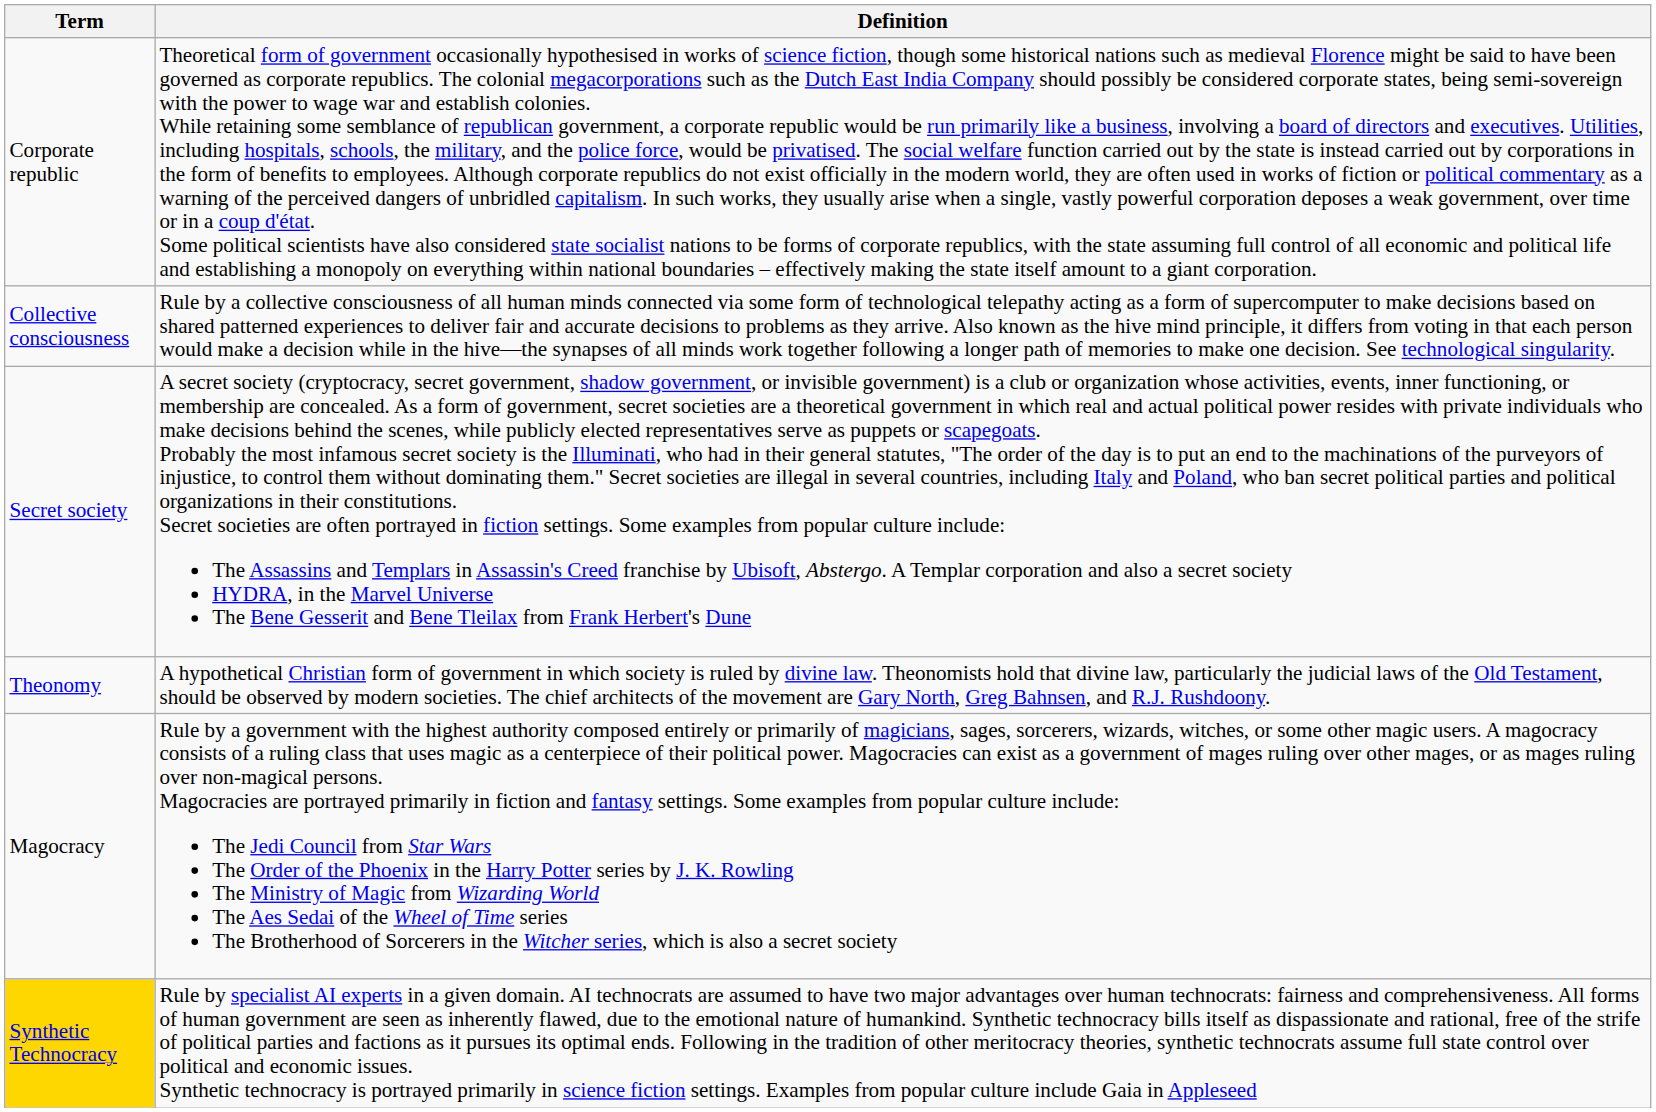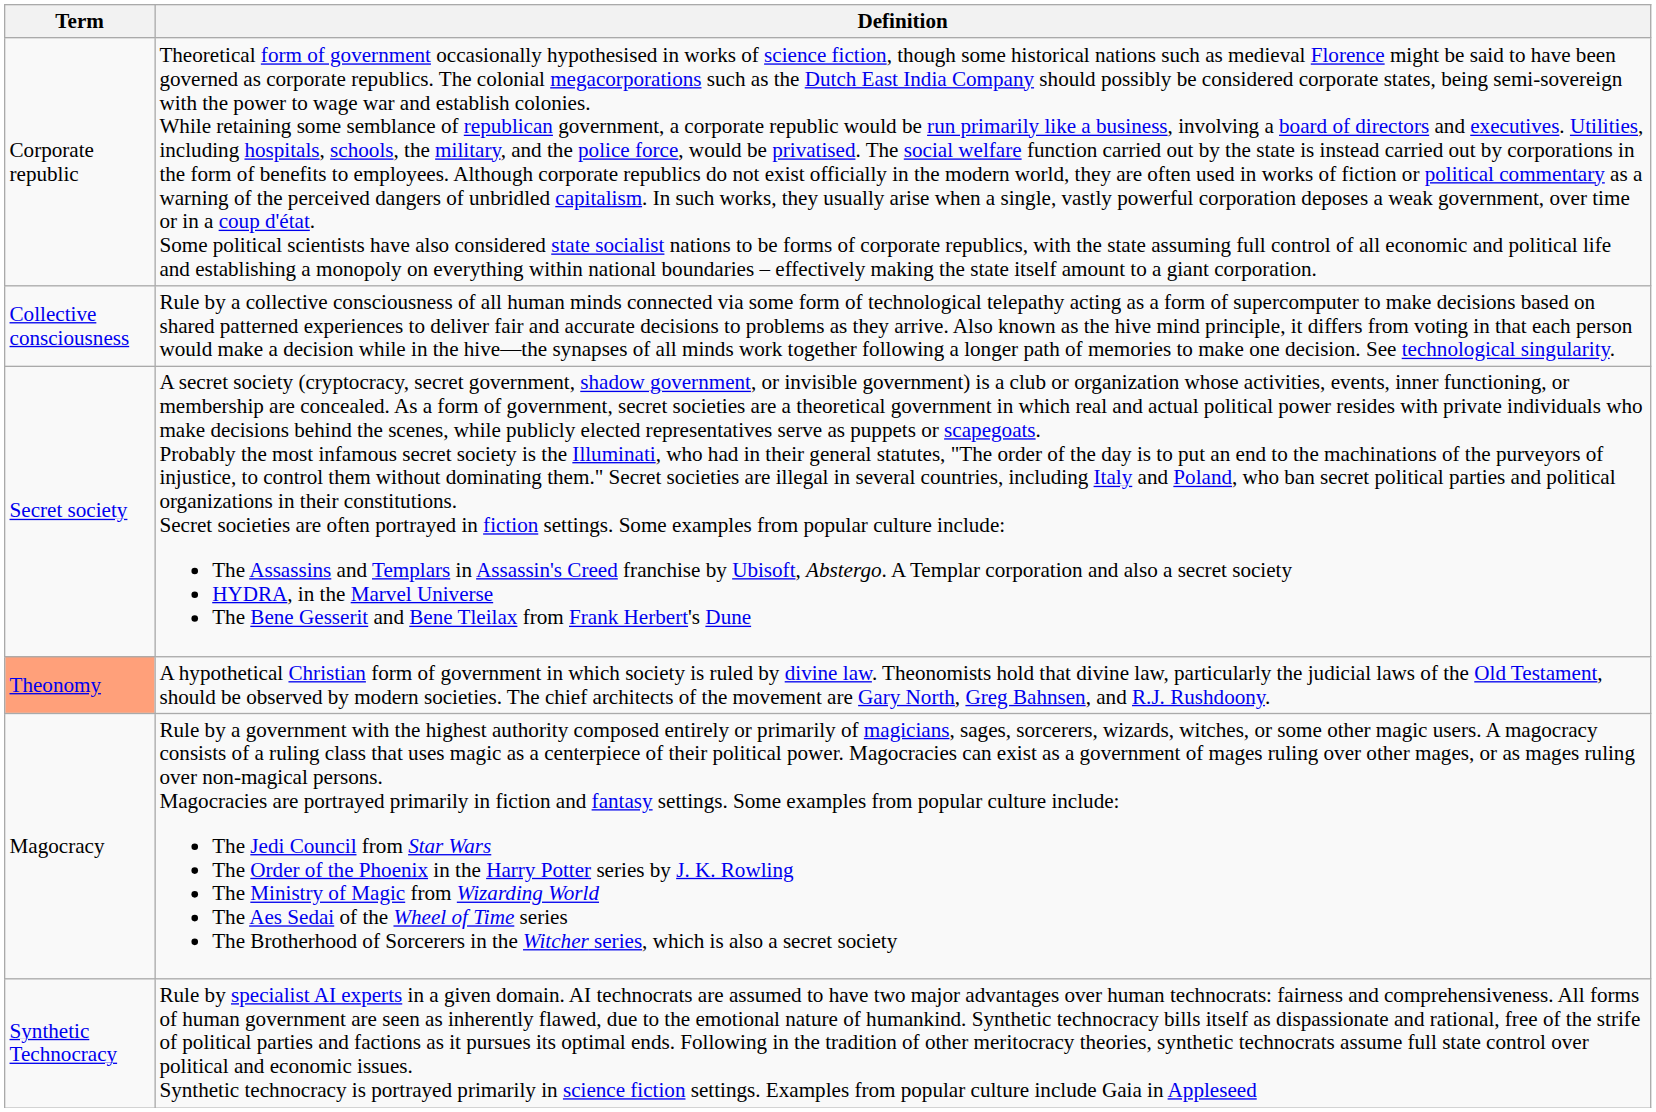(55, 684) no background -> (55, 684) lightsalmon background
(63, 1043) gold background -> (63, 1043) no background
